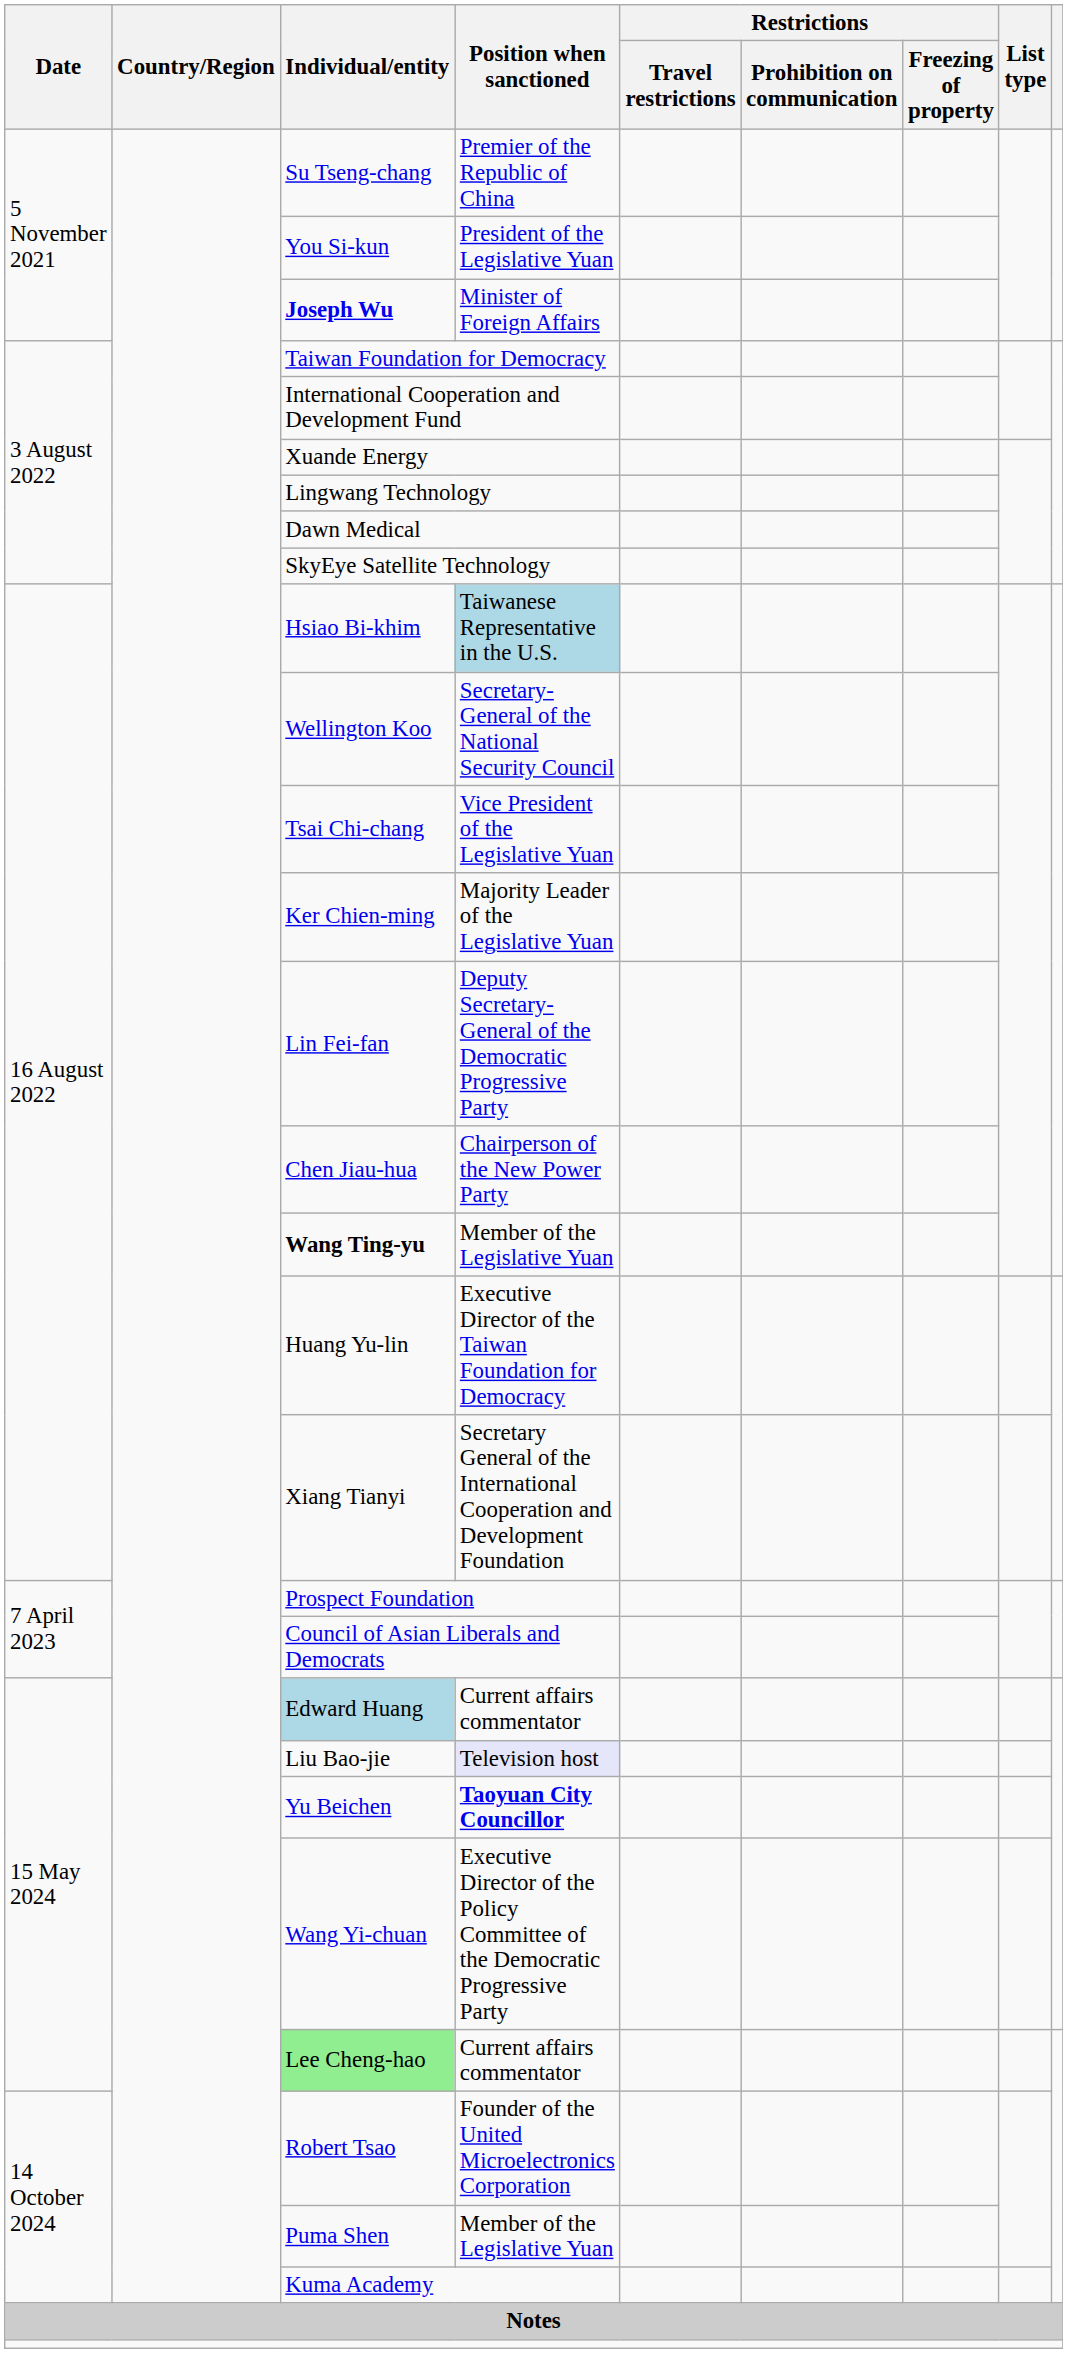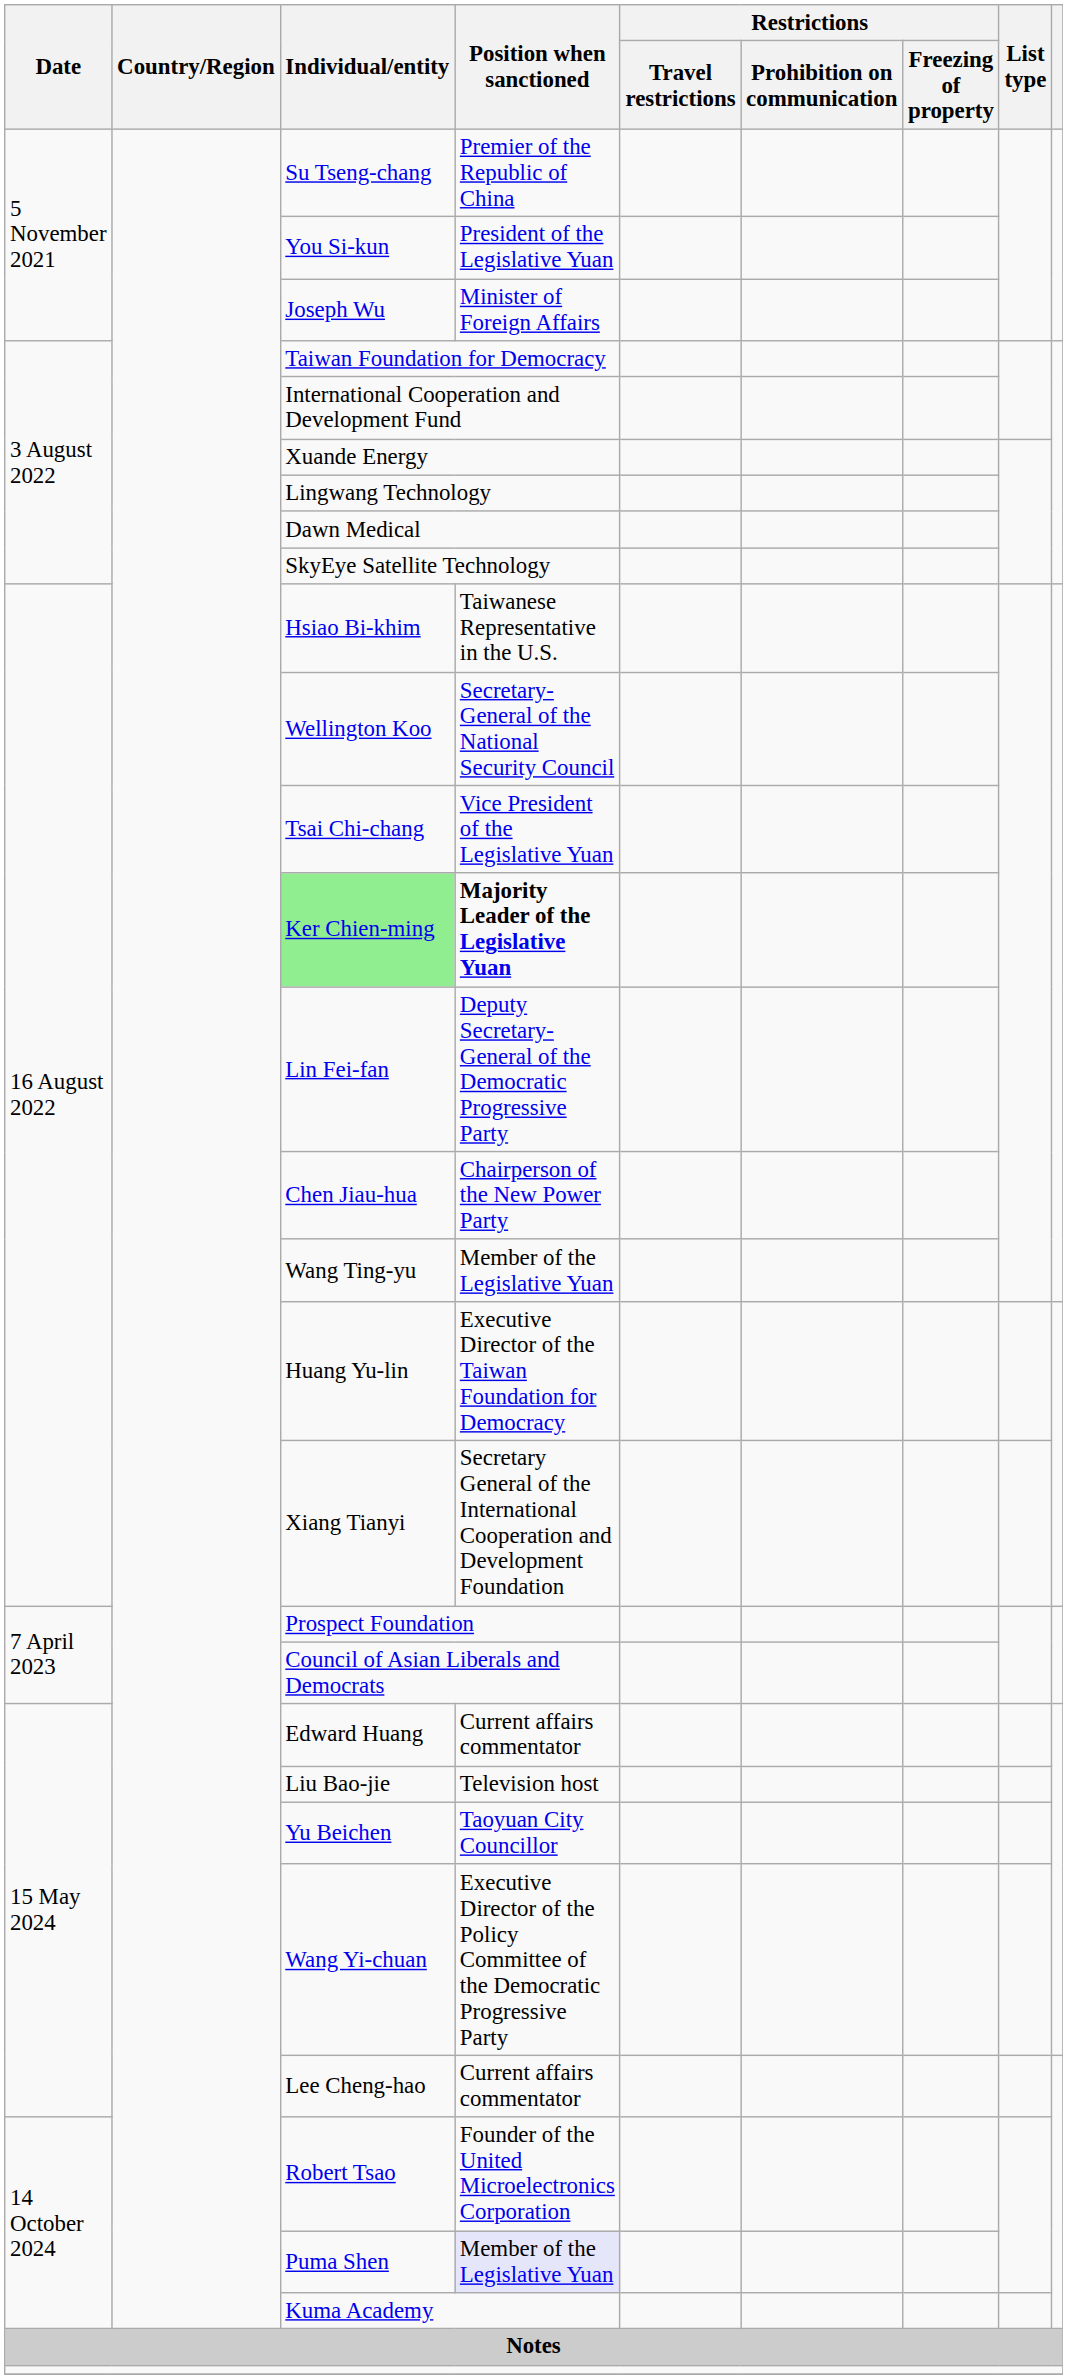(339, 309) bold -> (335, 309) normal
(528, 627) lightblue background -> (528, 627) no background
(360, 916) no background -> (360, 929) lightgreen background
(537, 916) normal -> (525, 929) bold
(355, 1244) bold -> (351, 1270) normal
(354, 1708) lightblue background -> (354, 1734) no background
(529, 1758) lavender background -> (529, 1783) no background
(526, 1807) bold -> (522, 1833) normal
(355, 2060) lightgreen background -> (355, 2085) no background
(537, 2235) no background -> (537, 2261) lavender background
